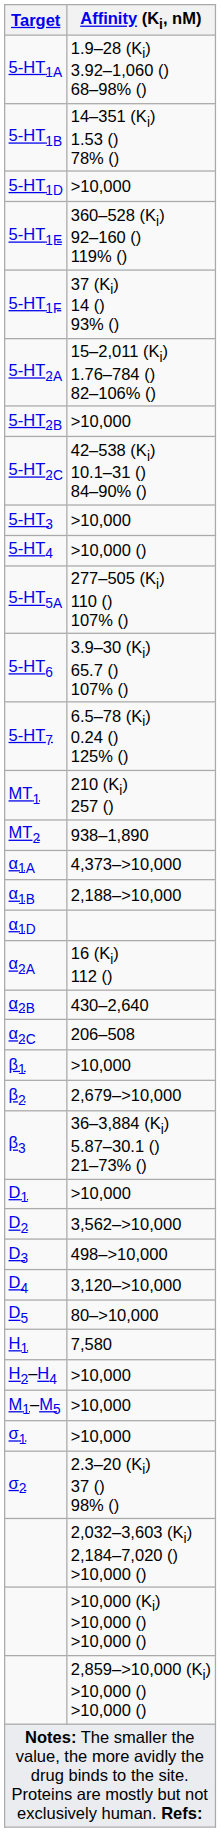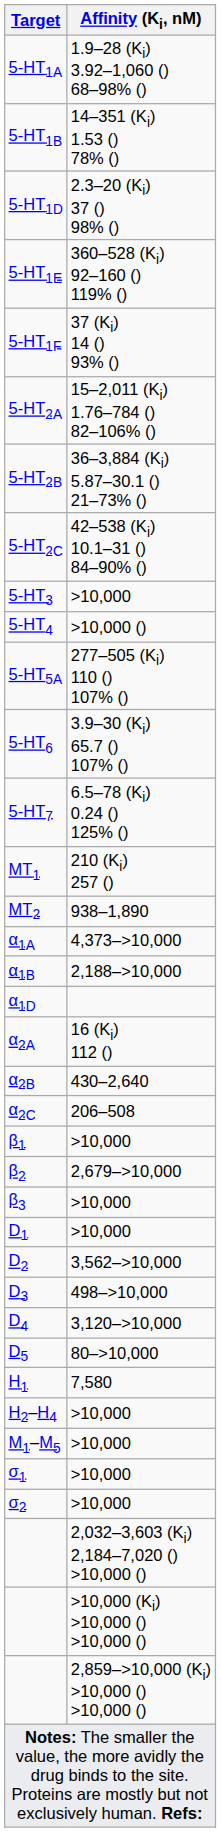(101, 187) >10,000 -> (111, 206) 2.3–20 (Ki) 37 () 98% ()
(101, 422) >10,000 -> (120, 479) 36–3,884 (Ki) 5.87–30.1 () 21–73% ()
(120, 1145) 36–3,884 (Ki) 5.87–30.1 () 21–73% () -> (101, 1202) >10,000
(111, 1485) 2.3–20 (Ki) 37 () 98% () -> (101, 1504) >10,000
